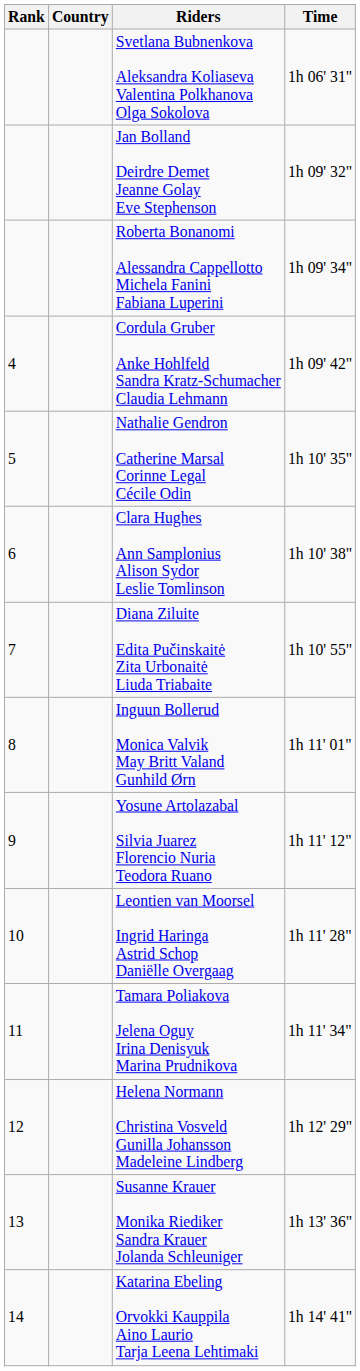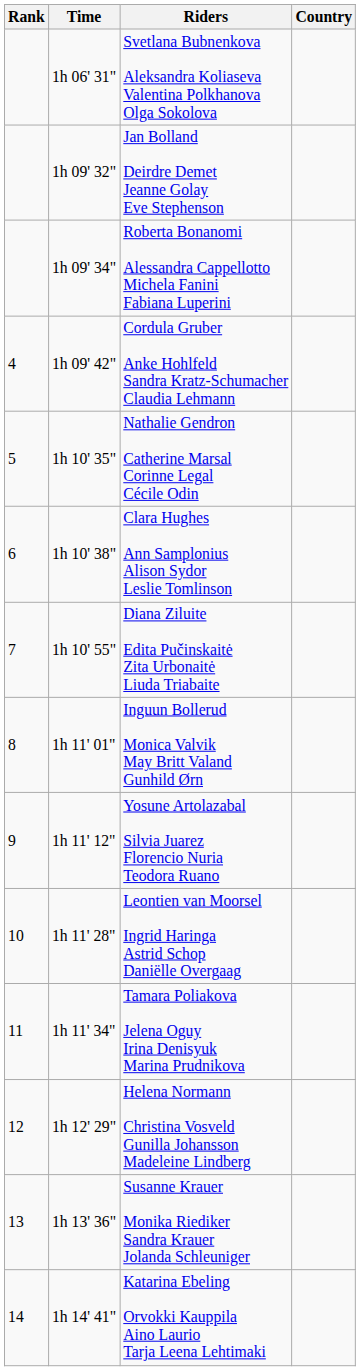columns swapped: (80, 16) <-> (320, 16)
